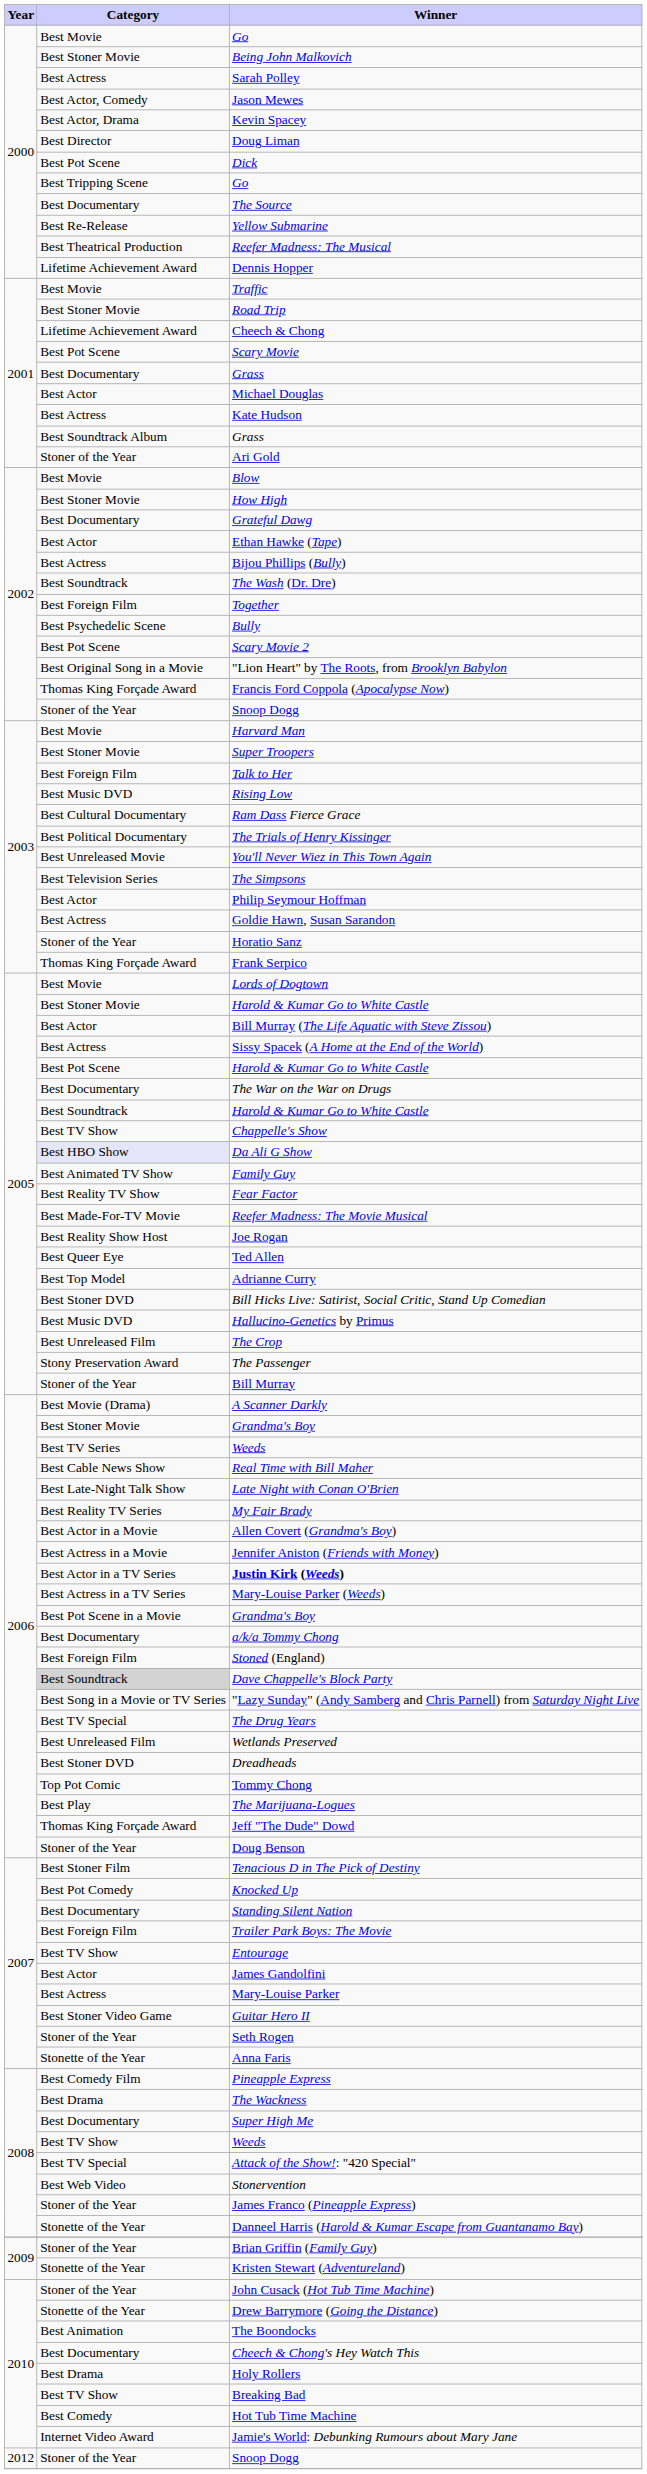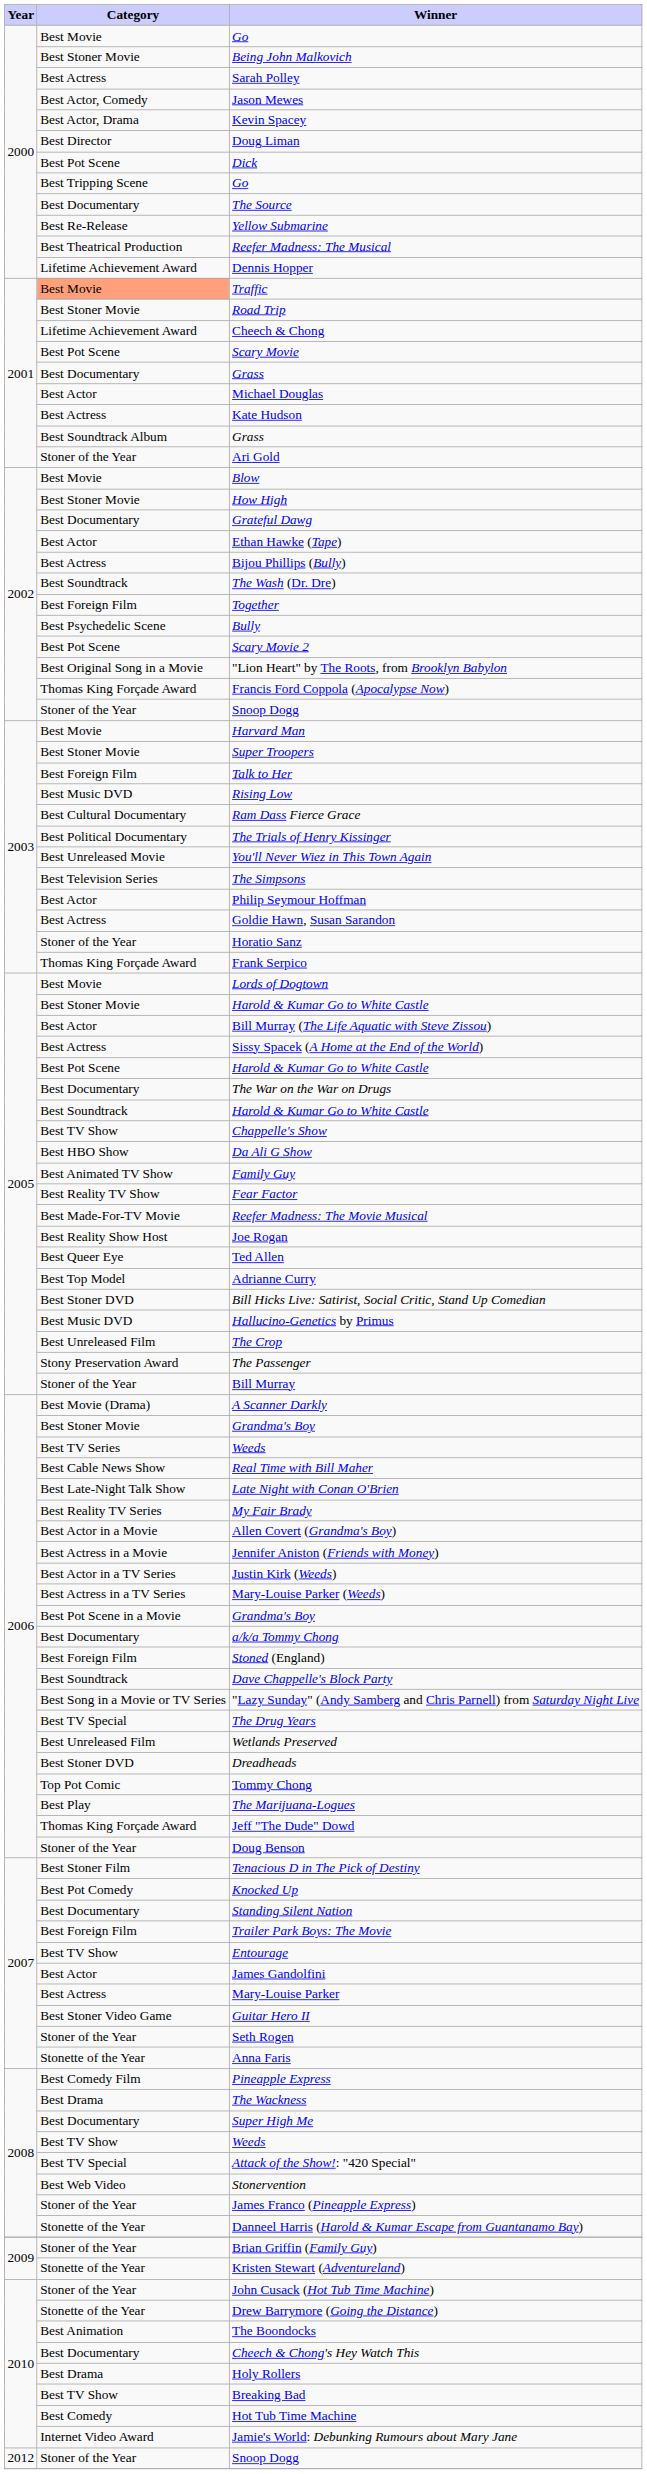(71, 288) no background -> (71, 288) lightsalmon background
(84, 1152) lavender background -> (84, 1152) no background
(288, 1573) bold -> (284, 1573) normal
(84, 1678) lightgrey background -> (84, 1678) no background
